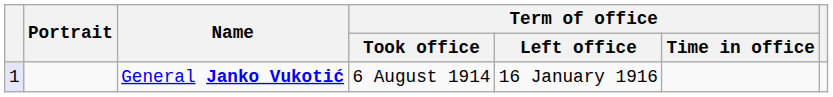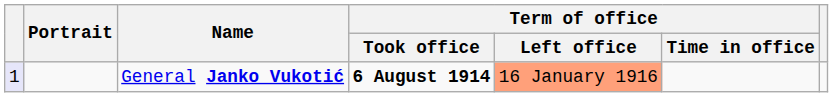(421, 77) normal -> (421, 77) bold
(578, 77) no background -> (578, 77) lightsalmon background
